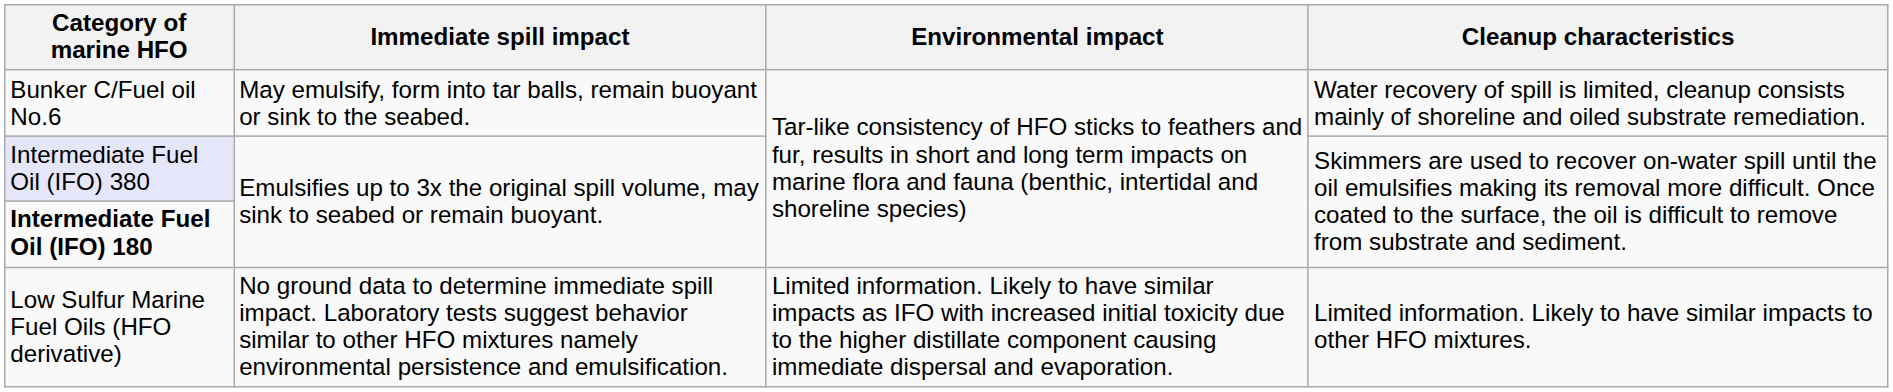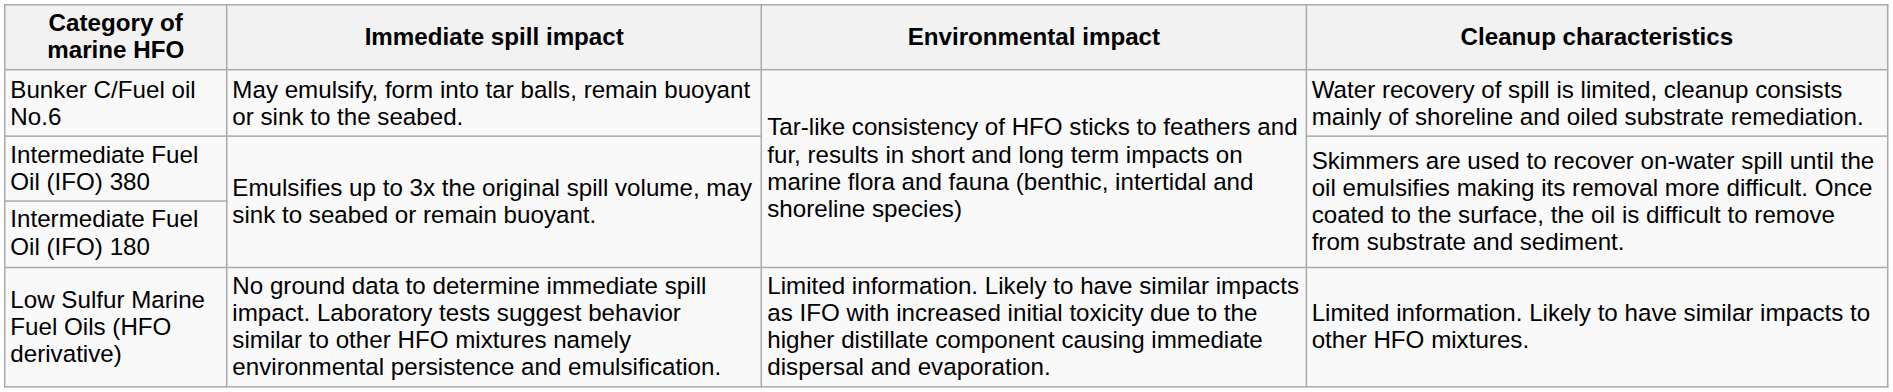(104, 168) lavender background -> (104, 168) no background
(110, 233) bold -> (104, 233) normal
